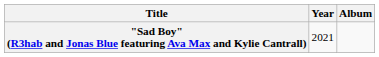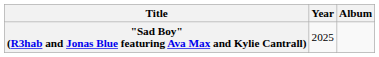(323, 37) 2021 -> (323, 37) 2025
